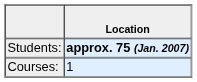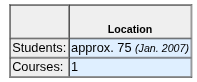(128, 48) bold -> (130, 48) normal
